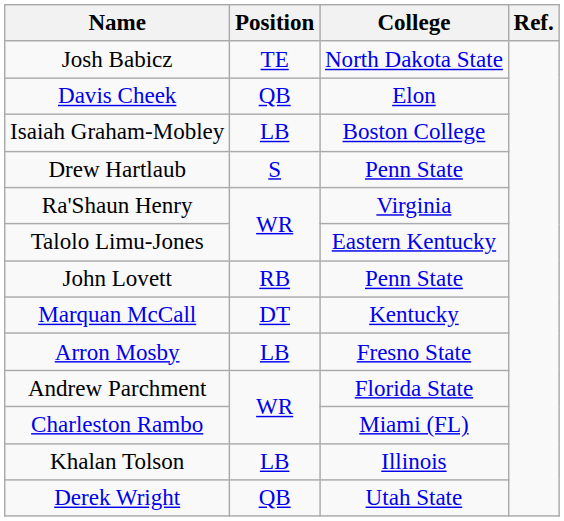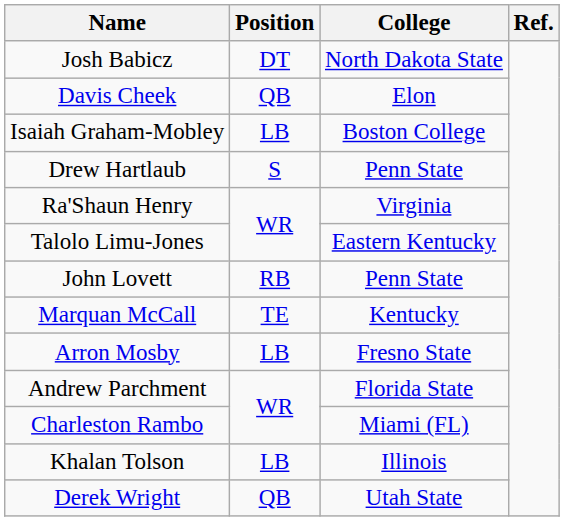(275, 59) TE -> (275, 59) DT
(275, 315) DT -> (275, 315) TE
